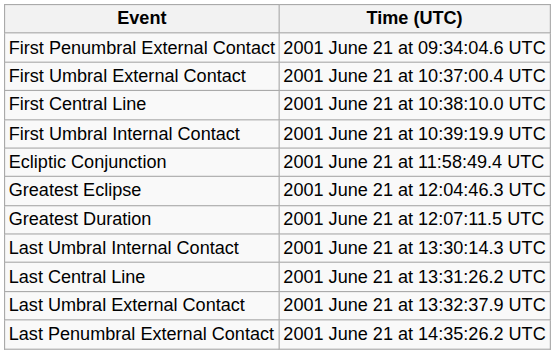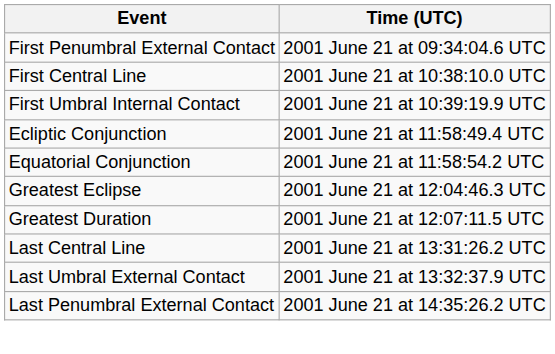- row: (127, 76)
+ row: (100, 162)
- row: (124, 248)
